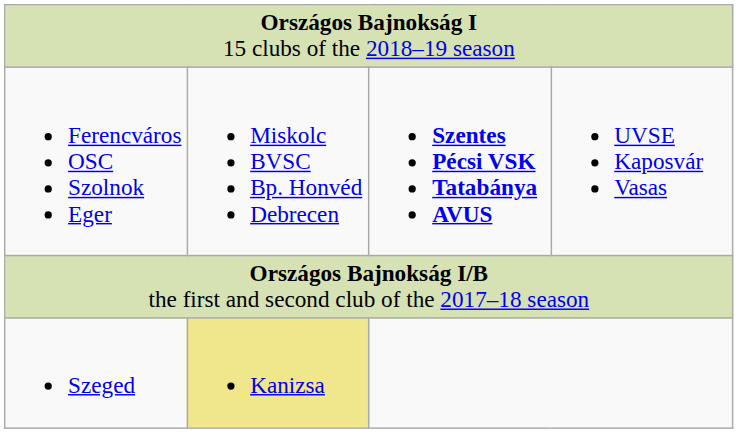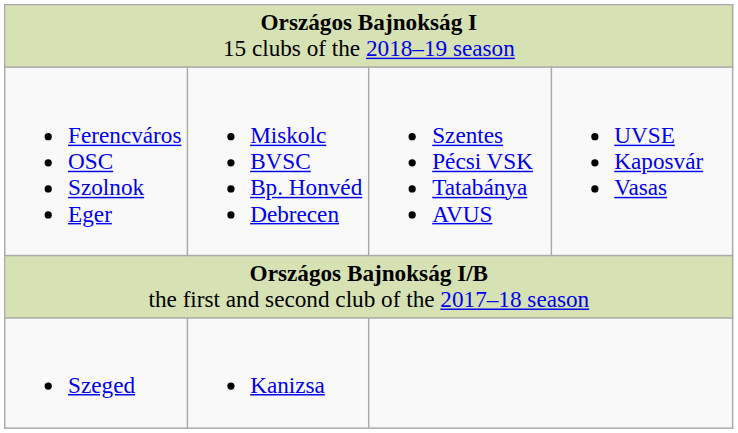(460, 174) bold -> (460, 174) normal
(278, 386) khaki background -> (278, 386) no background
